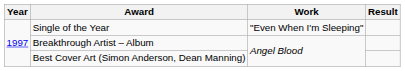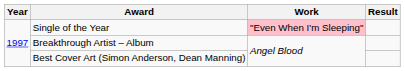(307, 27) no background -> (307, 27) pink background
